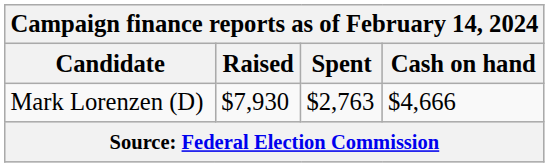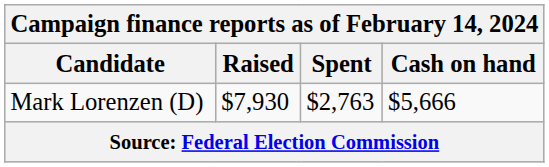(422, 102) $4,666 -> (422, 102) $5,666
